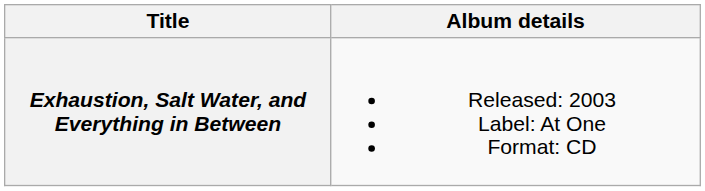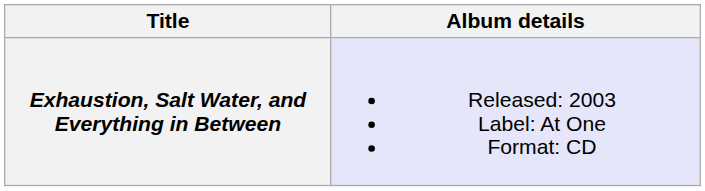(516, 124) no background -> (516, 124) lavender background
